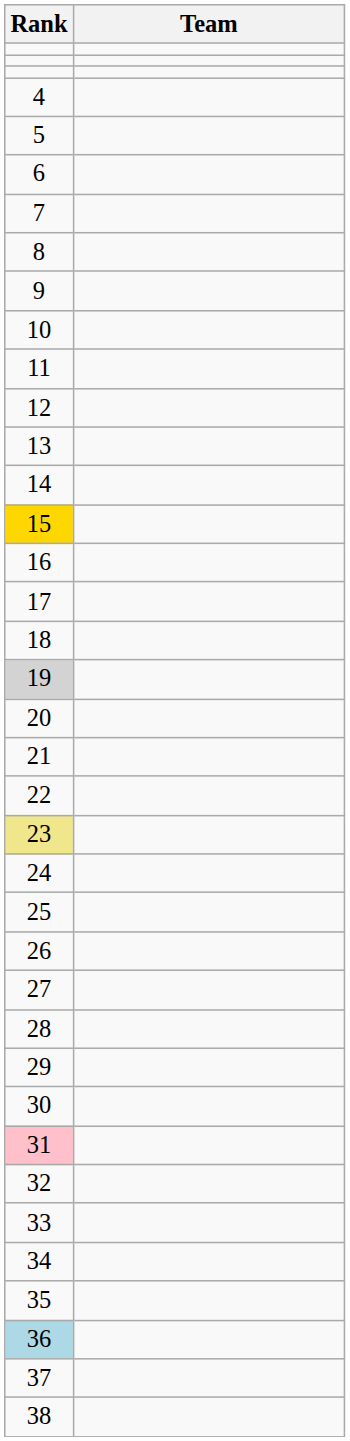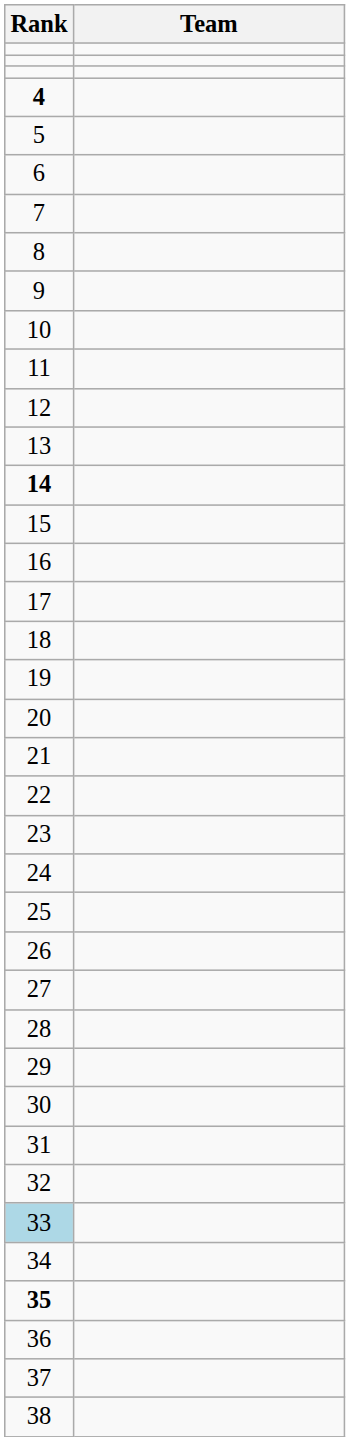(39, 96) normal -> (39, 96) bold
(39, 484) normal -> (39, 484) bold
(39, 523) gold background -> (39, 523) no background
(39, 678) lightgrey background -> (39, 678) no background
(39, 834) khaki background -> (39, 834) no background
(39, 1144) pink background -> (39, 1144) no background
(39, 1222) no background -> (39, 1222) lightblue background
(39, 1300) normal -> (39, 1300) bold
(39, 1338) lightblue background -> (39, 1338) no background
